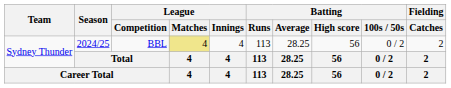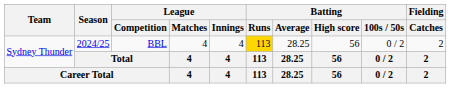(205, 43) khaki background -> (205, 43) no background
(263, 43) no background -> (263, 43) gold background
